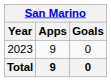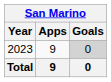(88, 49) no background -> (88, 49) lightgrey background
